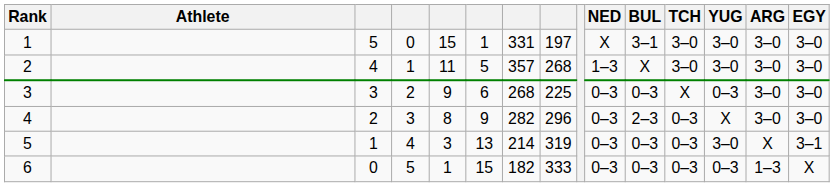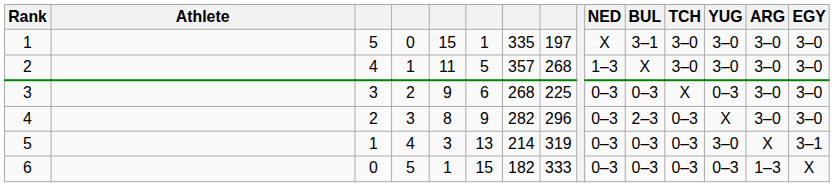(521, 42) 331 -> (521, 42) 335
